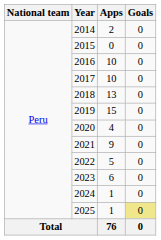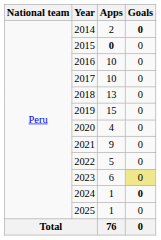(140, 29) normal -> (140, 29) bold
(111, 45) normal -> (111, 45) bold
(140, 177) no background -> (140, 177) khaki background
(140, 194) normal -> (140, 194) bold
(140, 210) khaki background -> (140, 210) no background
